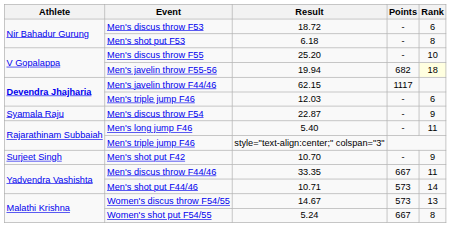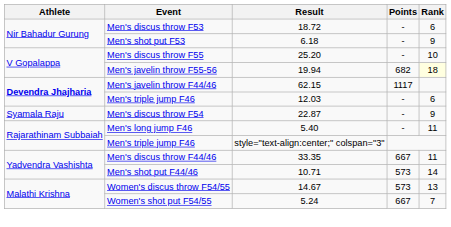(433, 41) 8 -> (433, 41) 9
- row: (146, 158)
(433, 216) 8 -> (433, 201) 7
